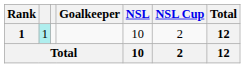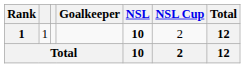(45, 33) paleturquoise background -> (45, 33) no background
(138, 33) normal -> (138, 33) bold
